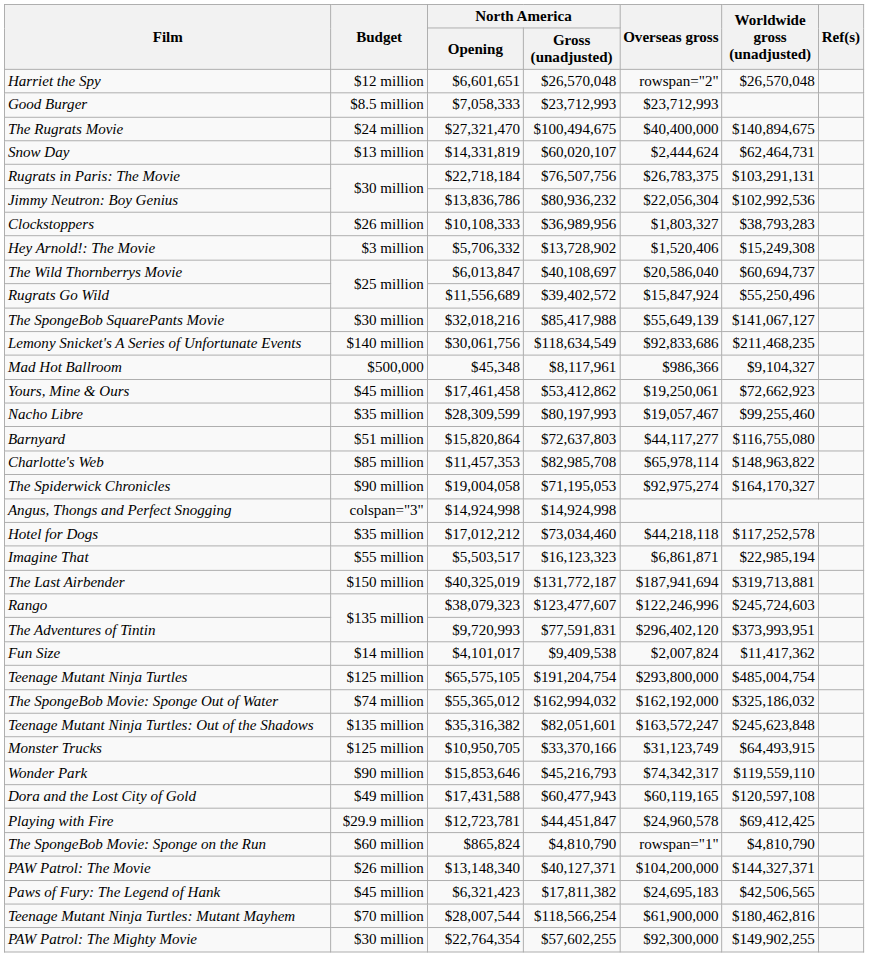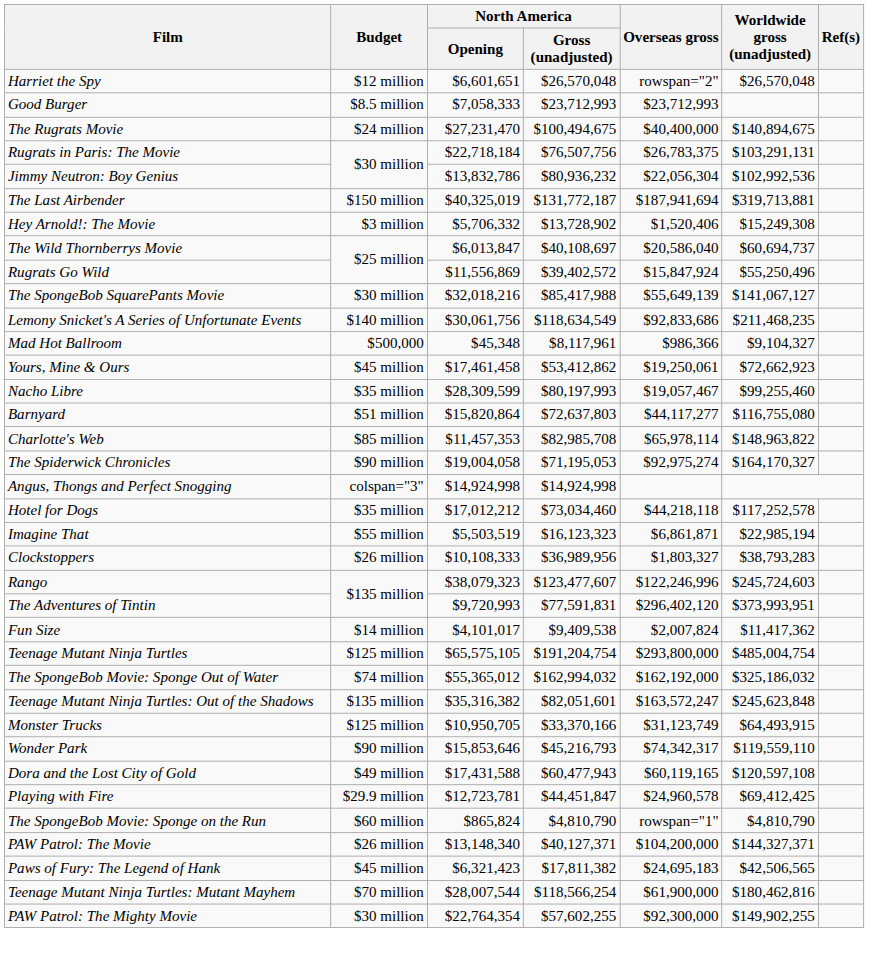(482, 128) $27,321,470 -> (482, 128) $27,231,470
- row: (39, 152)
(482, 200) $13,836,786 -> (482, 176) $13,832,786
rows swapped: (51, 224) <-> (66, 581)
(483, 295) $11,556,689 -> (483, 271) $11,556,869
(486, 558) $5,503,517 -> (486, 534) $5,503,519
